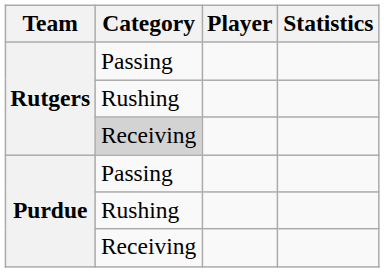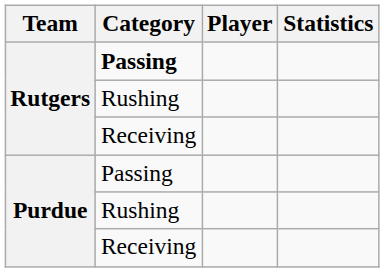(137, 60) normal -> (139, 60) bold
(149, 135) lightgrey background -> (149, 135) no background
